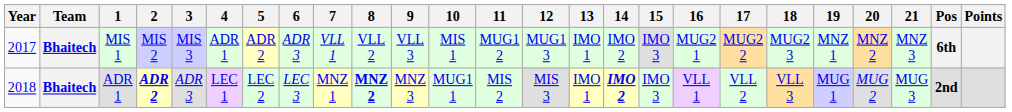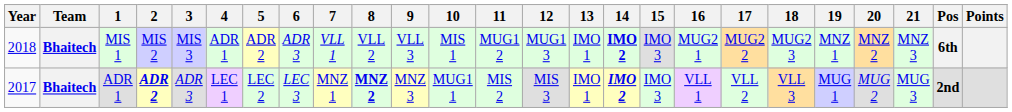(22, 47) 2017 -> (22, 47) 2018
(621, 47) normal -> (622, 47) bold
(22, 87) 2018 -> (22, 87) 2017
